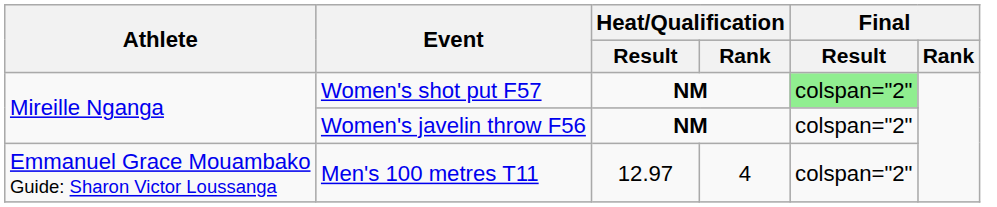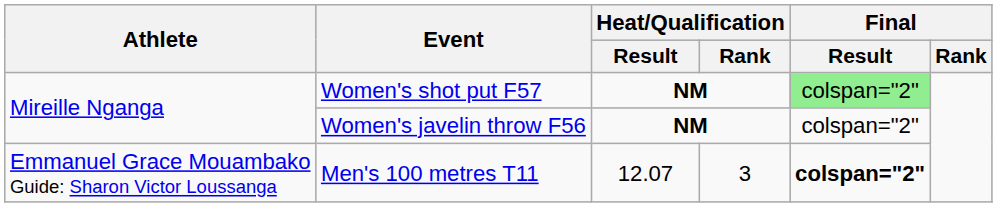(645, 173) 12.97 -> (645, 173) 12.07
(745, 173) 4 -> (745, 173) 3
(854, 173) normal -> (860, 173) bold
